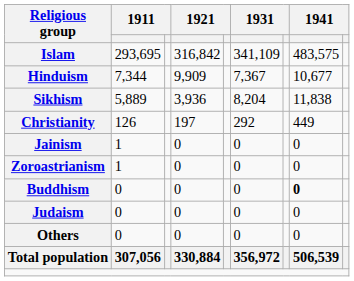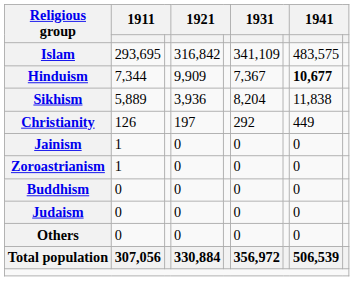(312, 76) normal -> (312, 76) bold
(296, 189) bold -> (296, 189) normal
